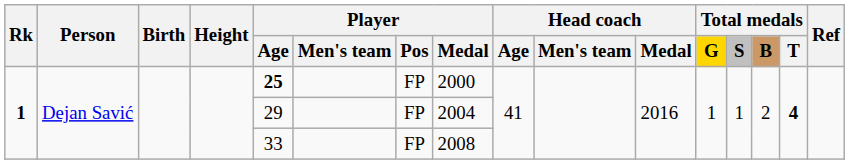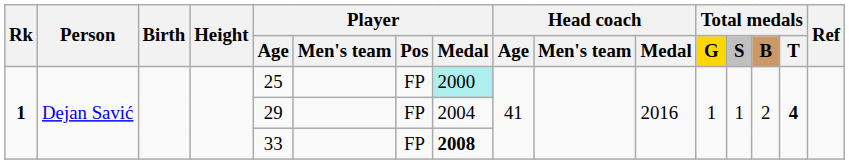(273, 81) bold -> (273, 81) normal
(456, 81) no background -> (456, 81) paleturquoise background
(456, 143) normal -> (456, 143) bold
